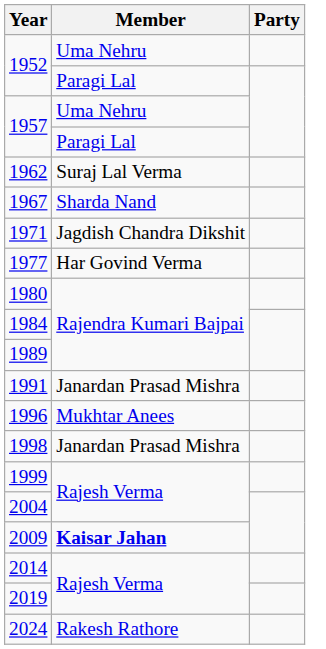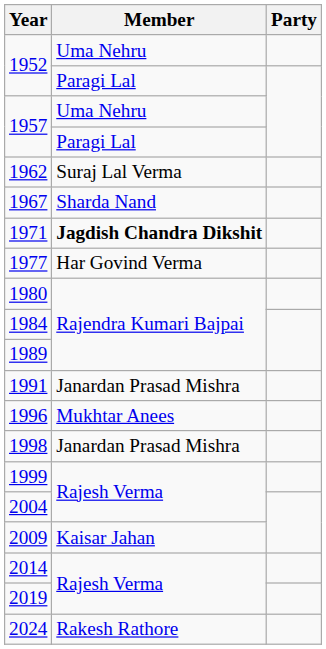(151, 232) normal -> (159, 232) bold
(111, 537) bold -> (106, 537) normal
